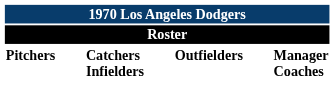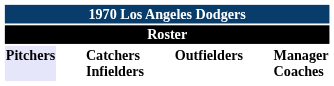(31, 55) no background -> (31, 55) lavender background
